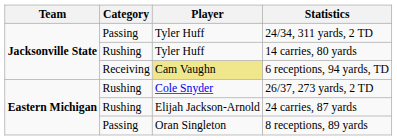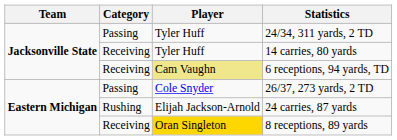(122, 51) Rushing -> (126, 51) Receiving
(122, 88) Rushing -> (120, 88) Passing
(120, 125) Passing -> (126, 125) Receiving
(191, 125) no background -> (191, 125) gold background
